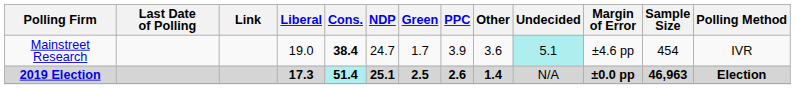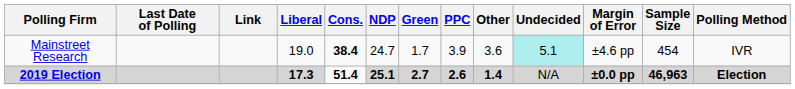(345, 75) paleturquoise background -> (345, 75) no background
(420, 75) 2.5 -> (420, 75) 2.7
